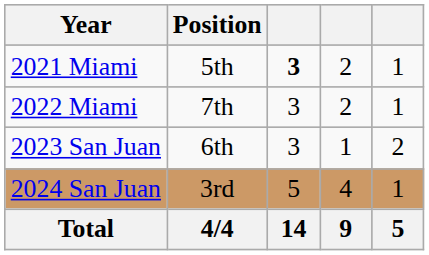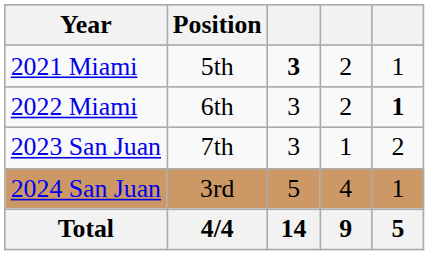(217, 106) 7th -> (217, 106) 6th
(398, 106) normal -> (398, 106) bold
(217, 147) 6th -> (217, 147) 7th
